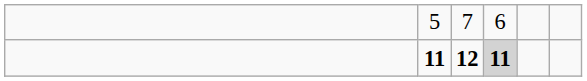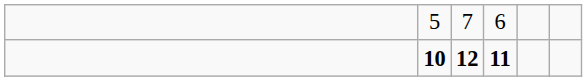(435, 57) 11 -> (435, 57) 10
(500, 57) lightgrey background -> (500, 57) no background
